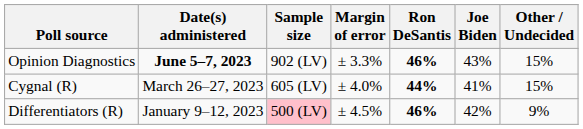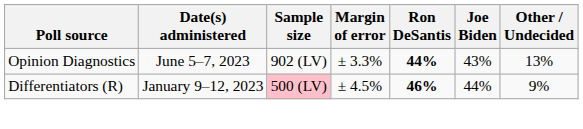(203, 61) bold -> (203, 61) normal
(422, 61) 46% -> (422, 61) 44%
(539, 61) 15% -> (539, 61) 13%
- row: (43, 86)
(478, 112) 42% -> (478, 86) 44%
